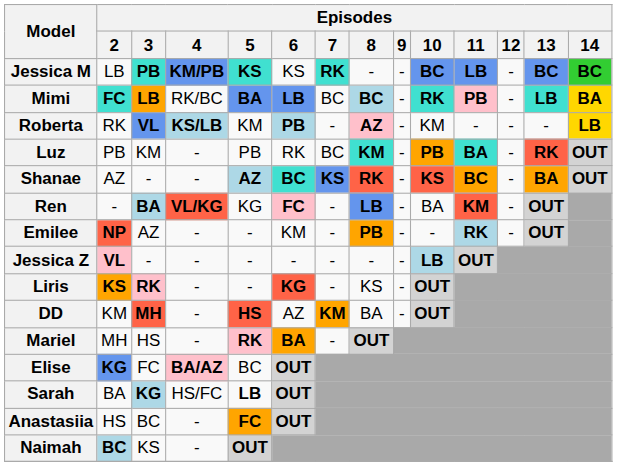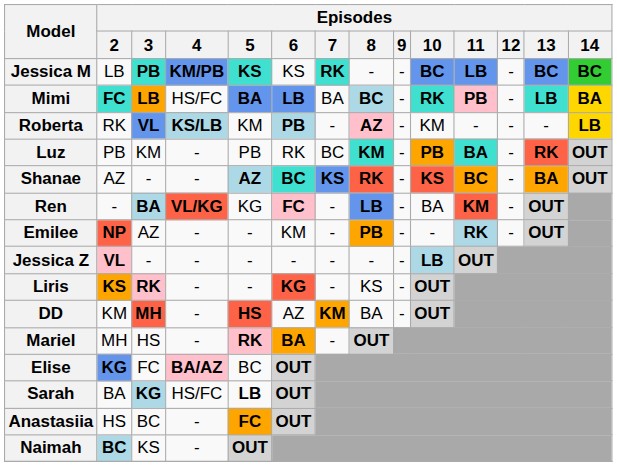(197, 98) RK/BC -> (197, 98) HS/FC
(332, 98) BC -> (332, 98) BA
